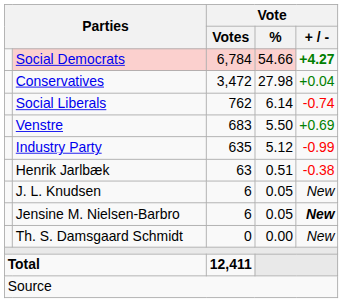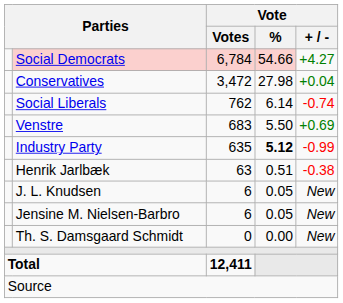(317, 59) bold -> (317, 59) normal
(279, 147) normal -> (279, 147) bold
(320, 214) bold -> (321, 214) normal
